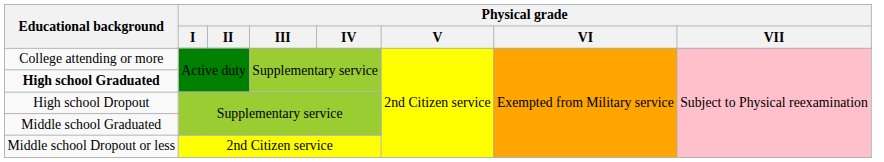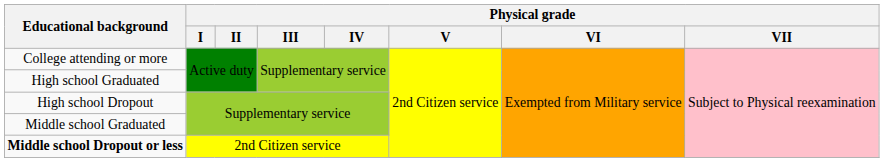(91, 80) bold -> (95, 80) normal
(91, 146) normal -> (95, 146) bold
